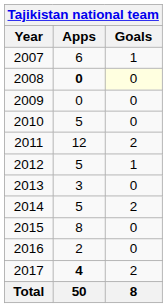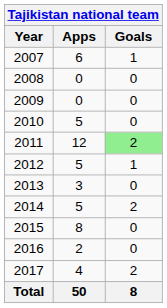(79, 79) bold -> (79, 79) normal
(134, 79) lightyellow background -> (134, 79) no background
(134, 143) no background -> (134, 143) lightgreen background
(79, 270) bold -> (79, 270) normal
